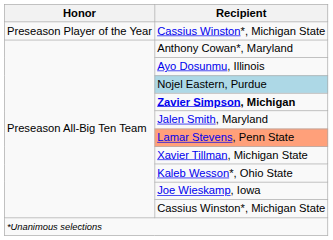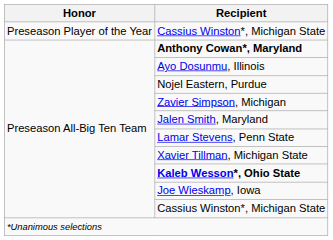(225, 48) normal -> (230, 48) bold
(212, 84) lightblue background -> (212, 84) no background
(226, 102) bold -> (222, 102) normal
(226, 137) lightsalmon background -> (226, 137) no background
(225, 173) normal -> (229, 173) bold
